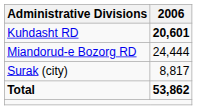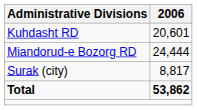(171, 33) bold -> (171, 33) normal
